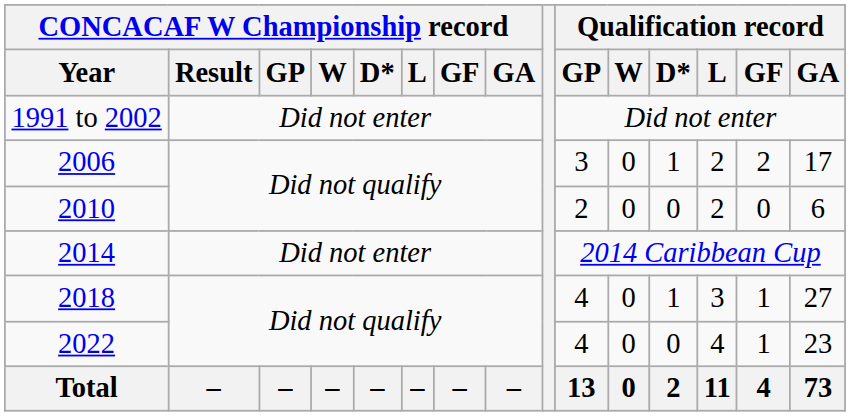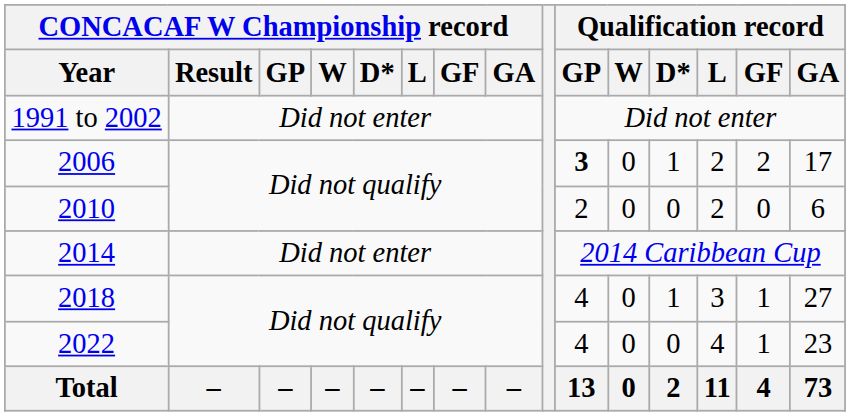(581, 162) normal -> (581, 162) bold
